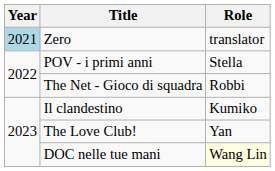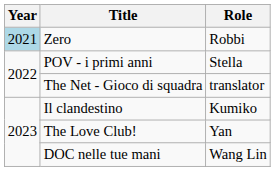(237, 39) translator -> (227, 39) Robbi
(227, 85) Robbi -> (237, 85) translator
(238, 154) lightyellow background -> (238, 154) no background
